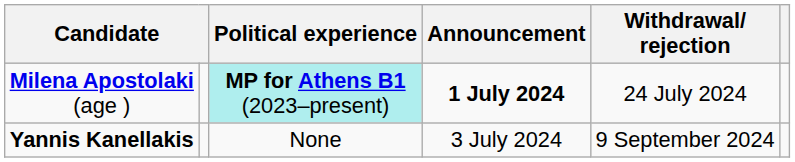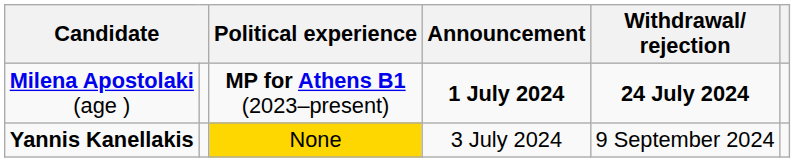(316, 92) paleturquoise background -> (316, 92) no background
(685, 92) normal -> (685, 92) bold
(316, 139) no background -> (316, 139) gold background
